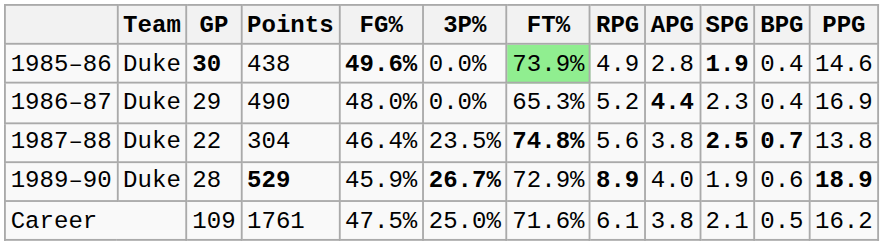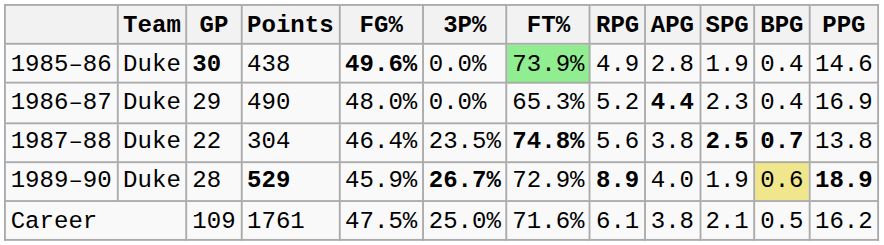(727, 64) bold -> (727, 64) normal
(782, 181) no background -> (782, 181) khaki background
